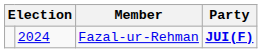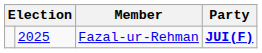(34, 37) 2024 -> (34, 37) 2025
